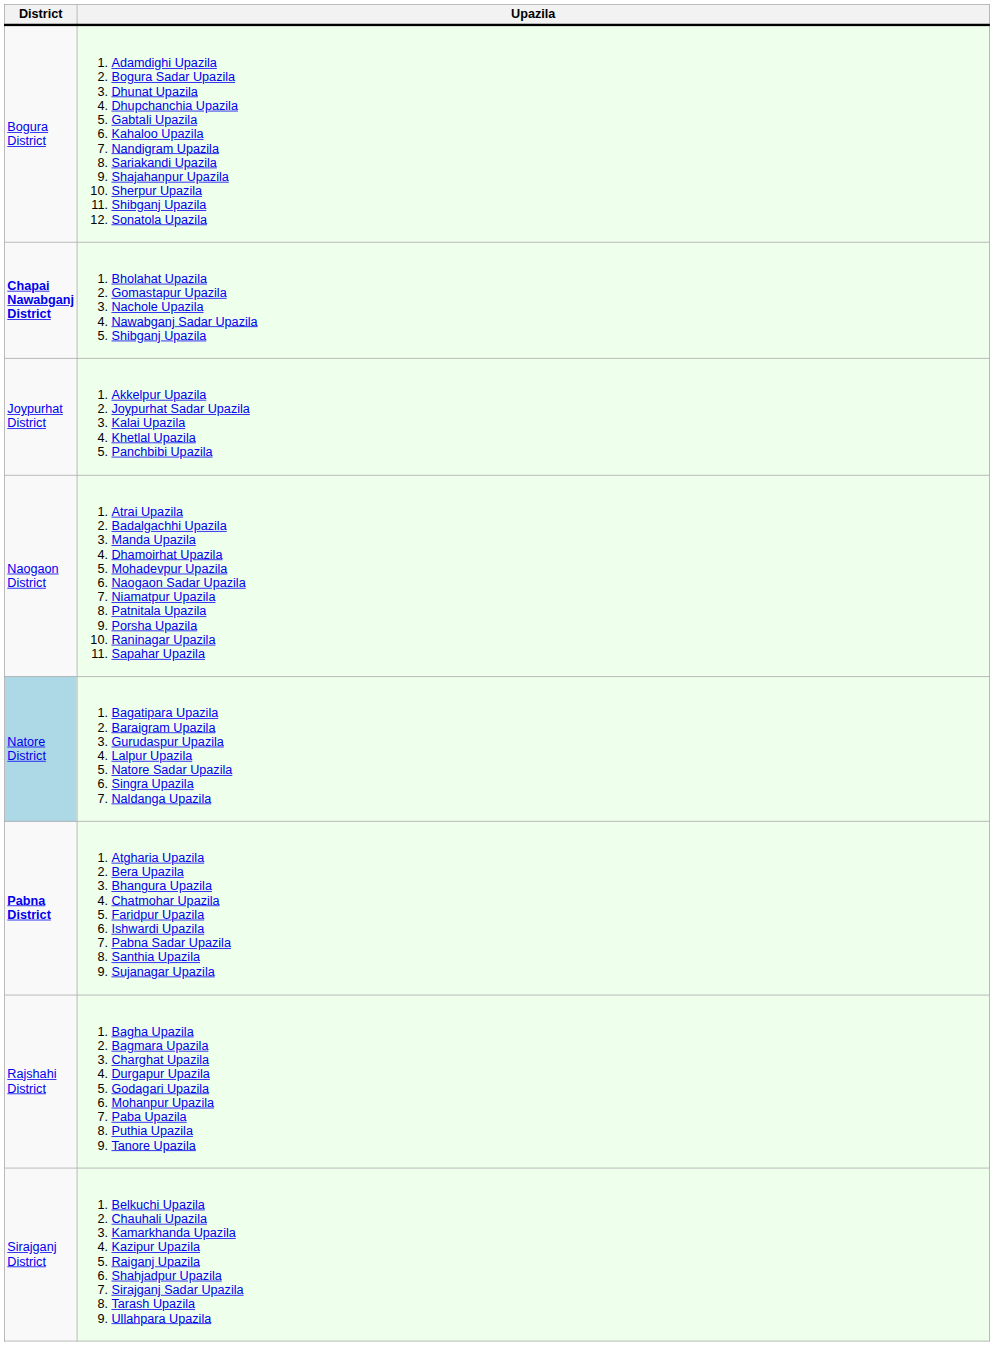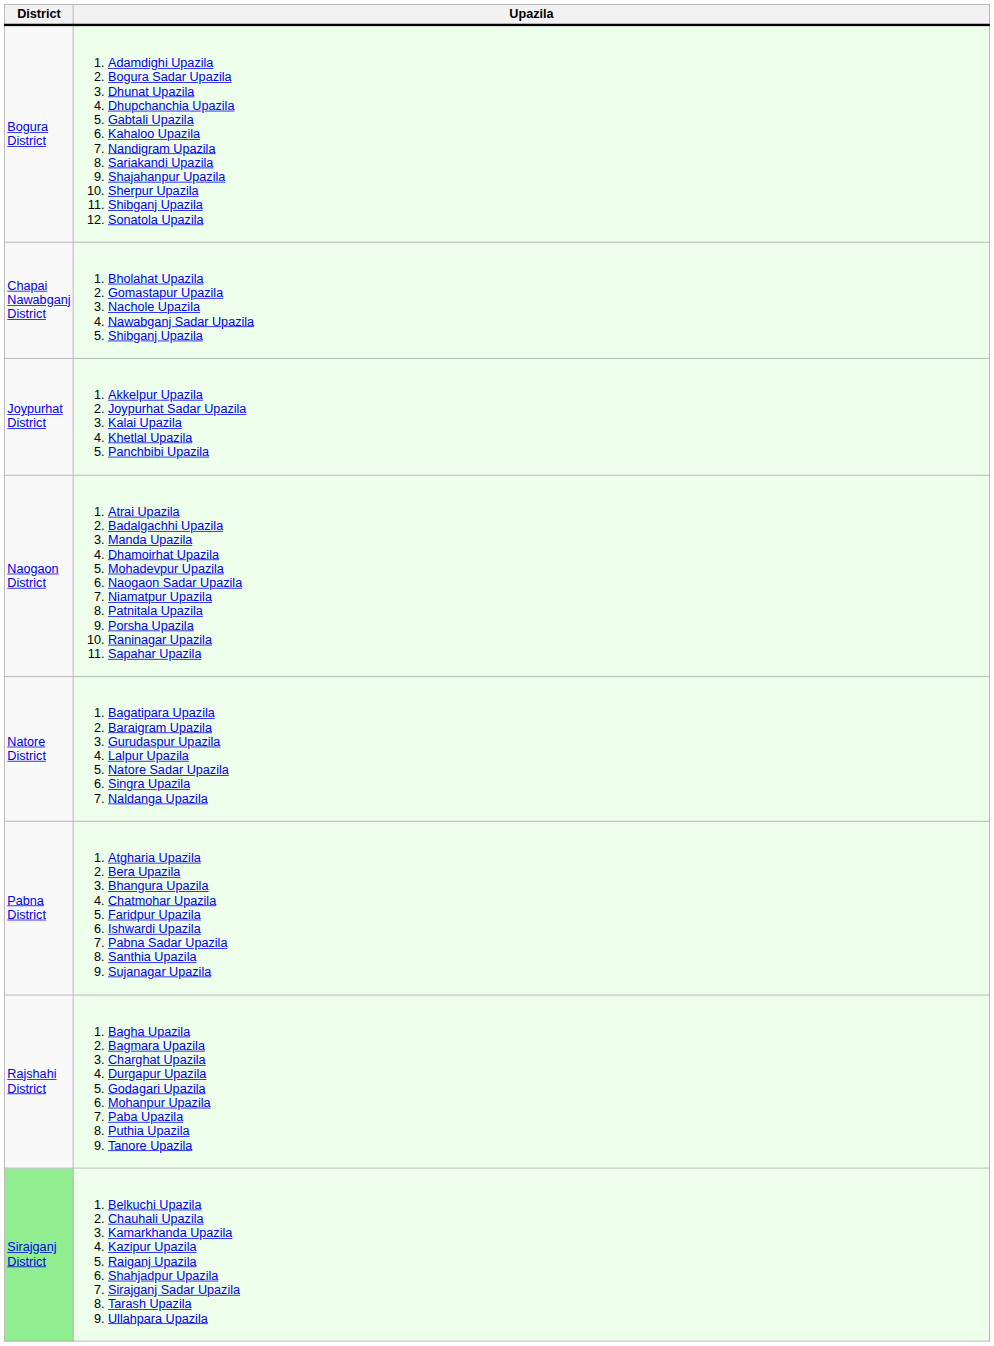(41, 300) bold -> (39, 300) normal
(27, 749) lightblue background -> (27, 749) no background
(29, 908) bold -> (27, 908) normal
(32, 1254) no background -> (32, 1254) lightgreen background
